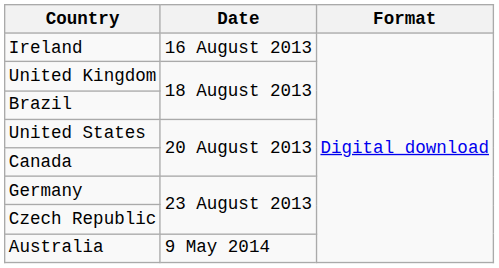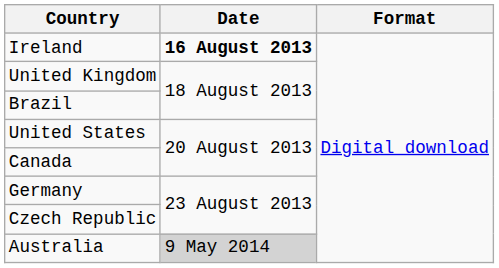(238, 48) normal -> (238, 48) bold
(217, 248) no background -> (217, 248) lightgrey background
